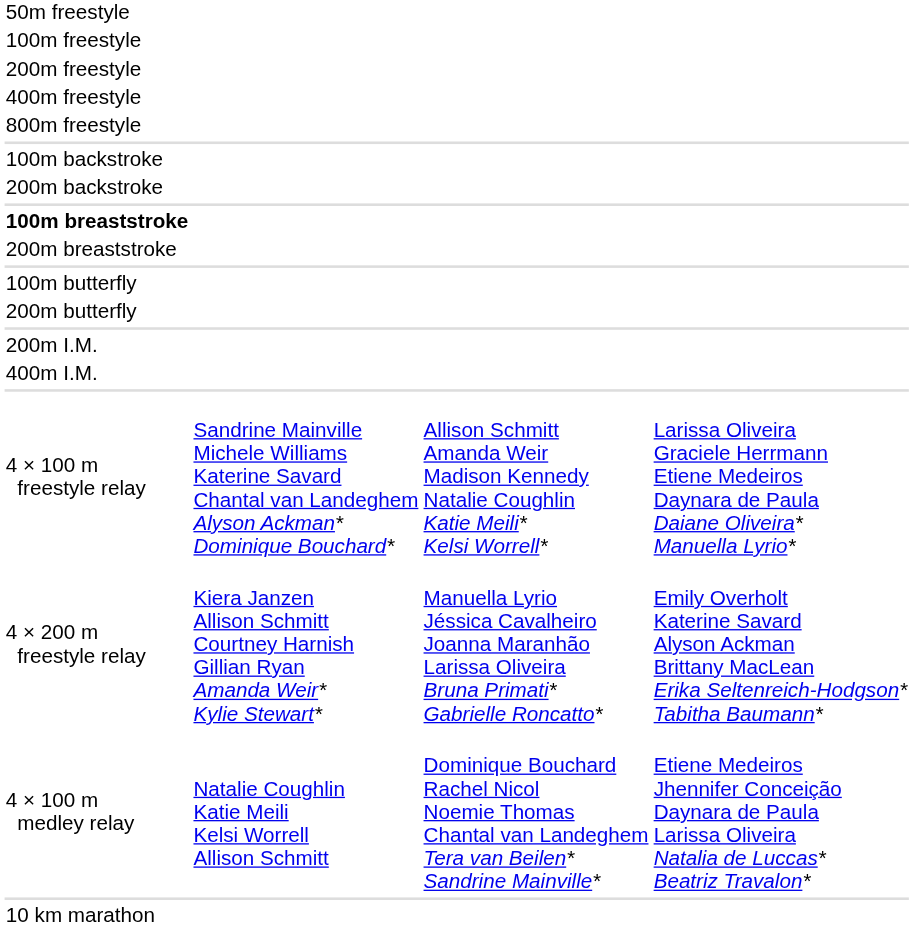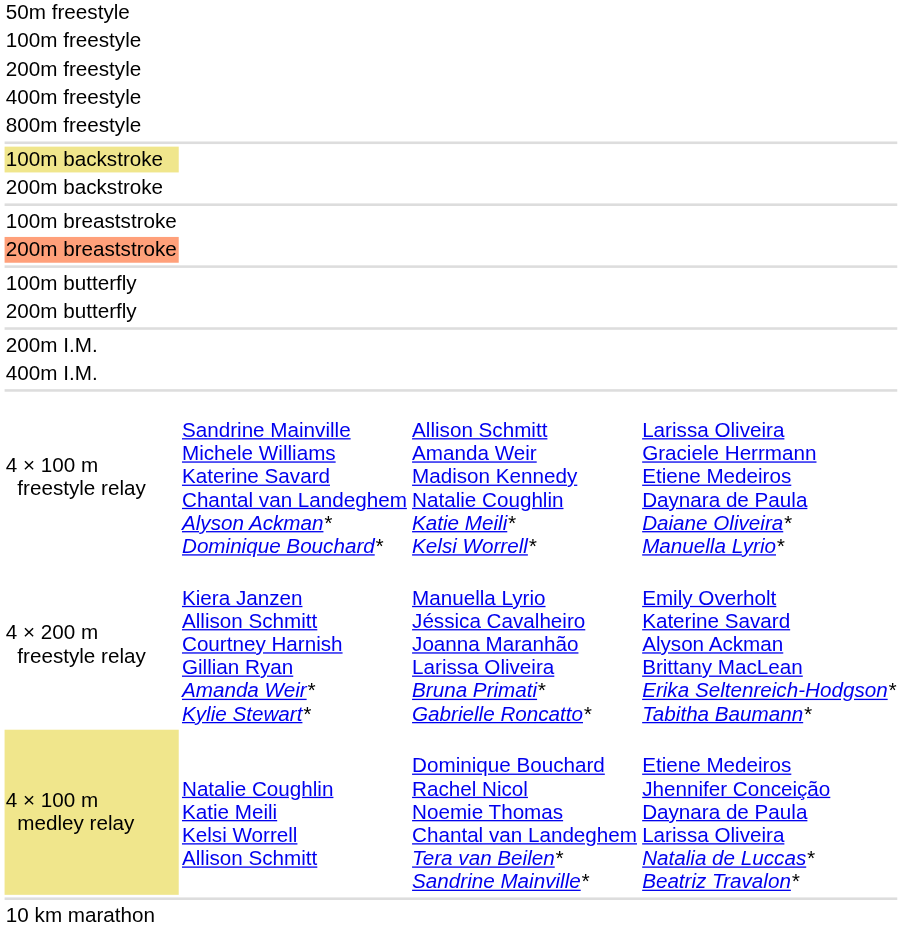(84, 159) no background -> (84, 159) khaki background
(97, 221) bold -> (91, 221) normal
(91, 249) no background -> (91, 249) lightsalmon background
(70, 812) no background -> (70, 812) khaki background
